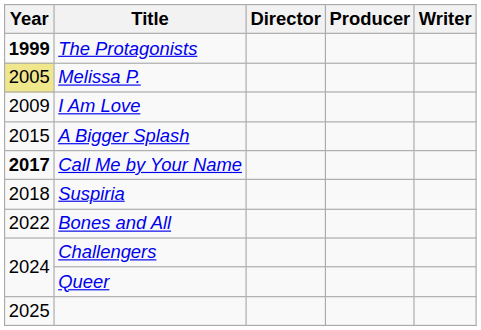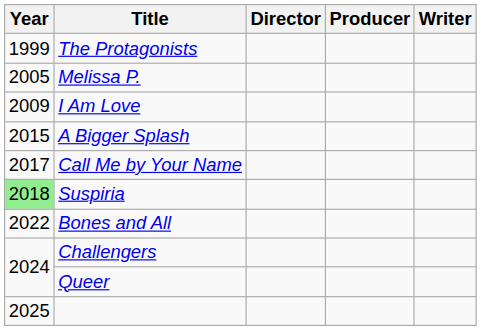(29, 48) bold -> (29, 48) normal
(29, 77) khaki background -> (29, 77) no background
(29, 164) bold -> (29, 164) normal
(29, 194) no background -> (29, 194) lightgreen background
